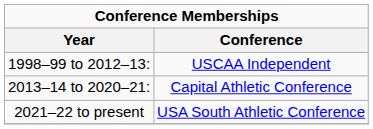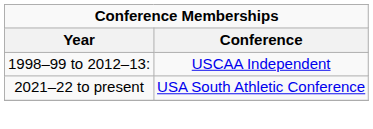- row: (79, 87)
